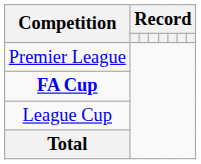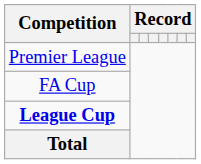(67, 85) bold -> (67, 85) normal
(67, 115) normal -> (67, 115) bold
